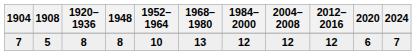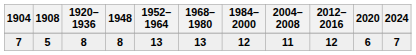(156, 42) 10 -> (156, 42) 13
(288, 42) 12 -> (288, 42) 11
